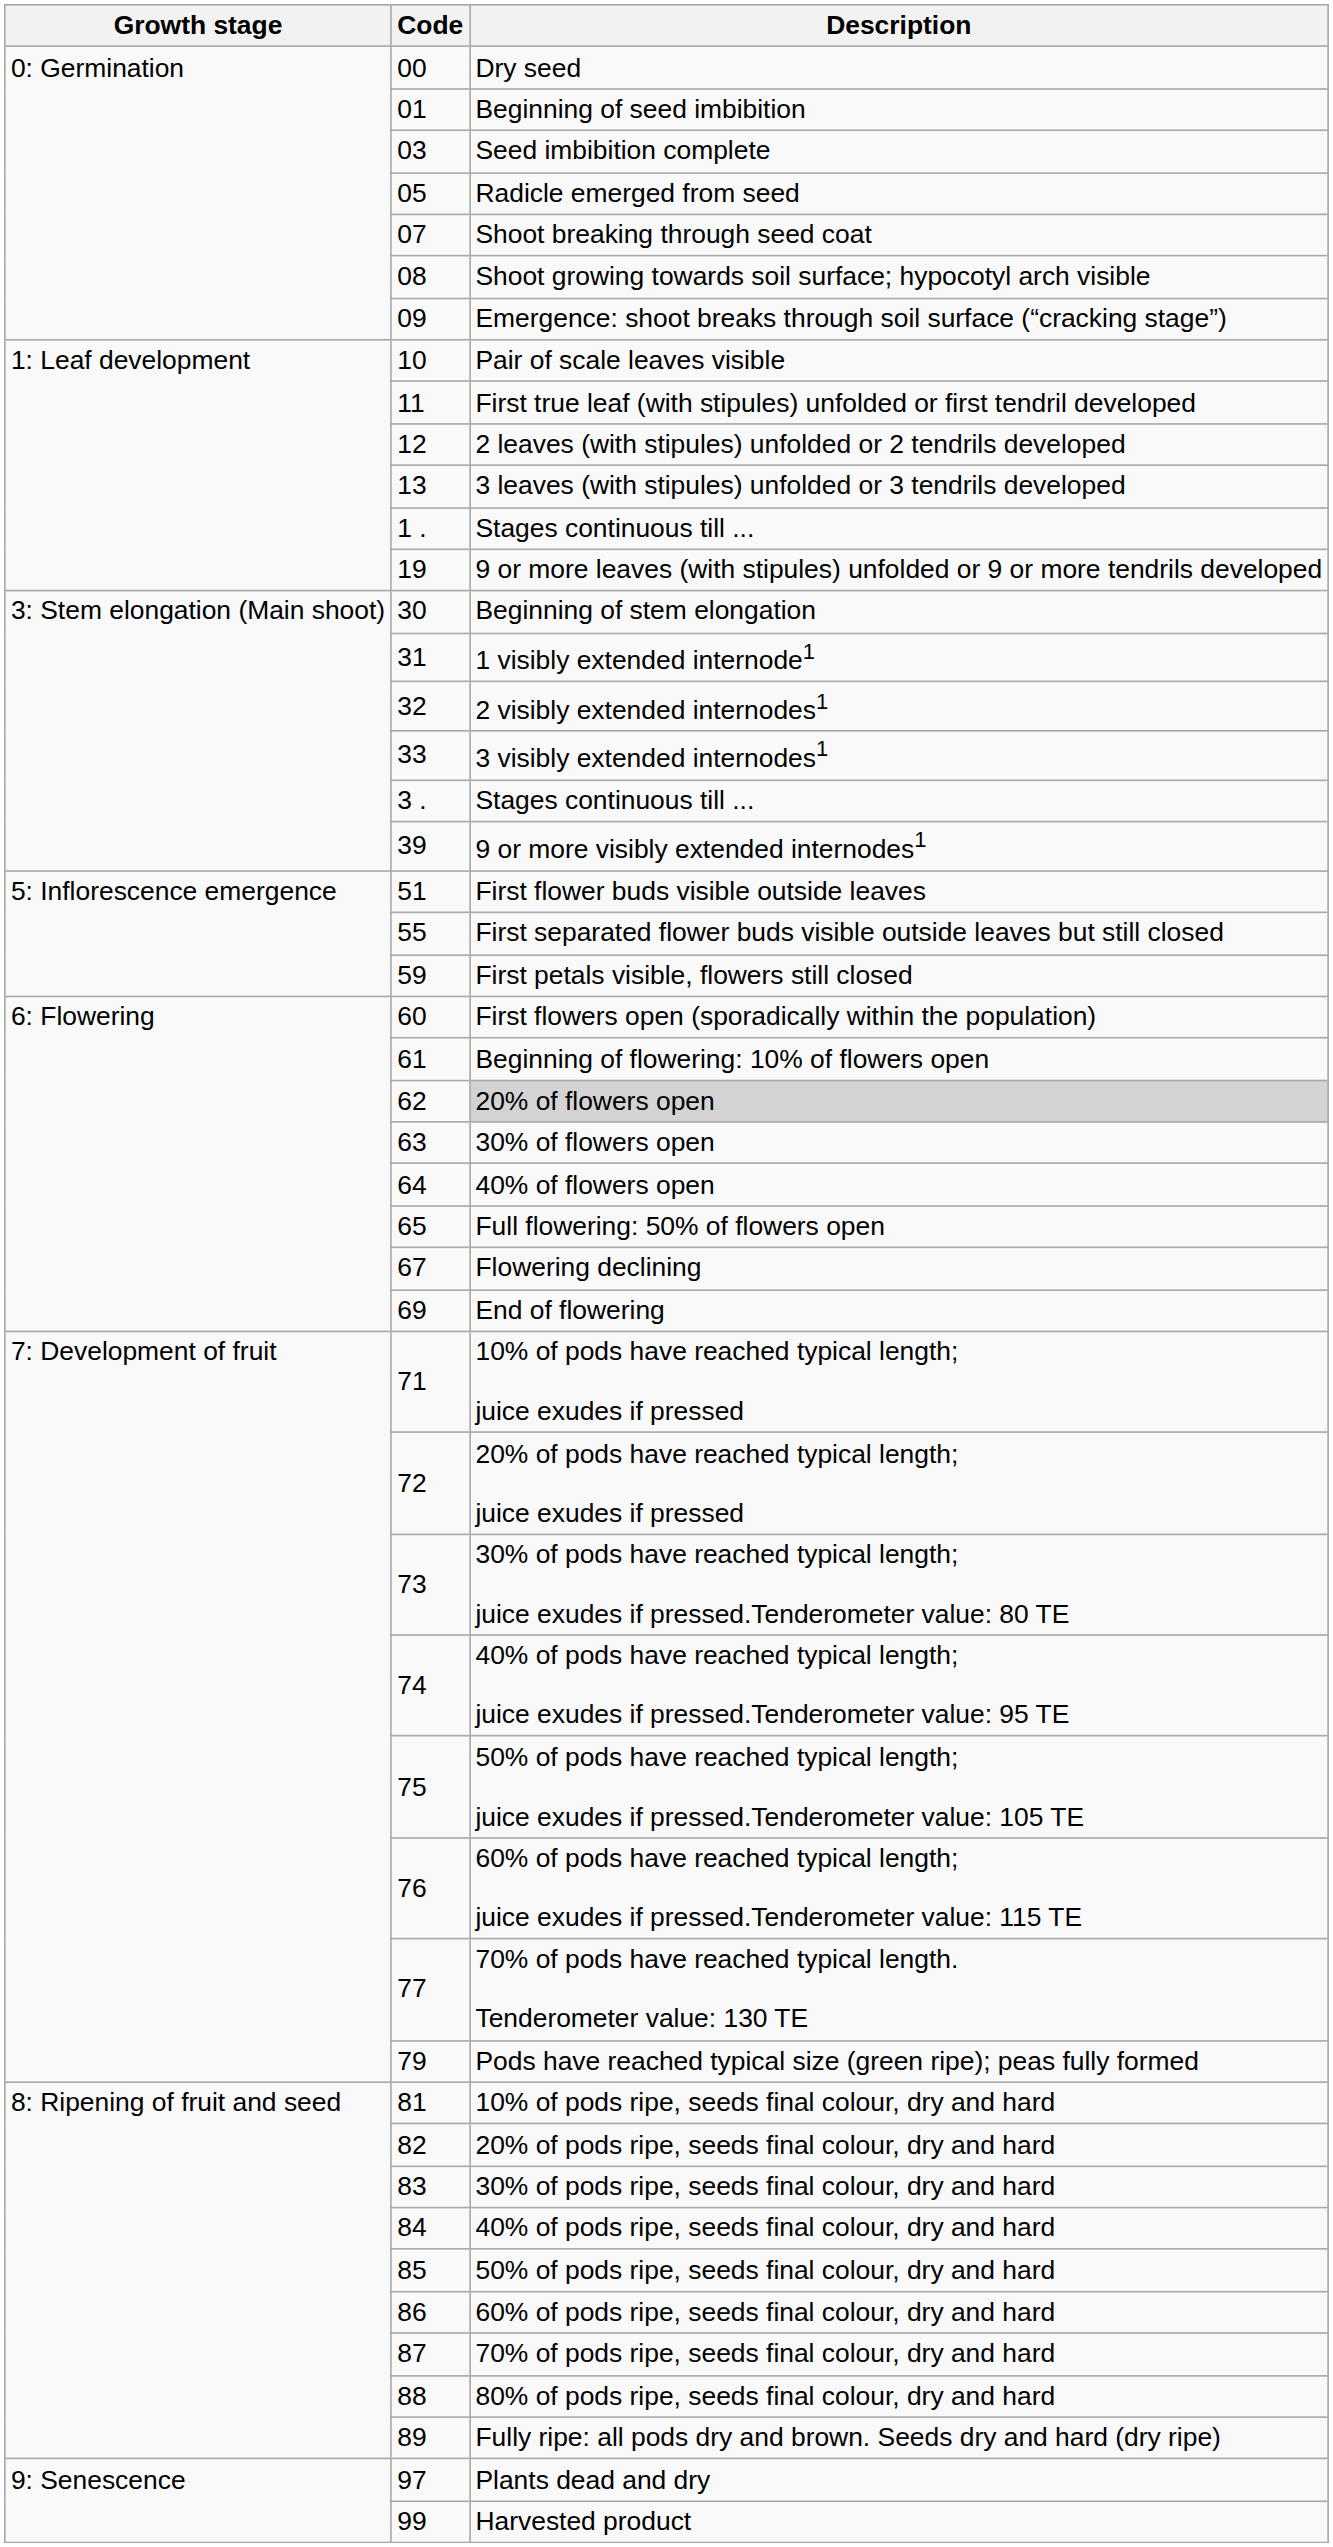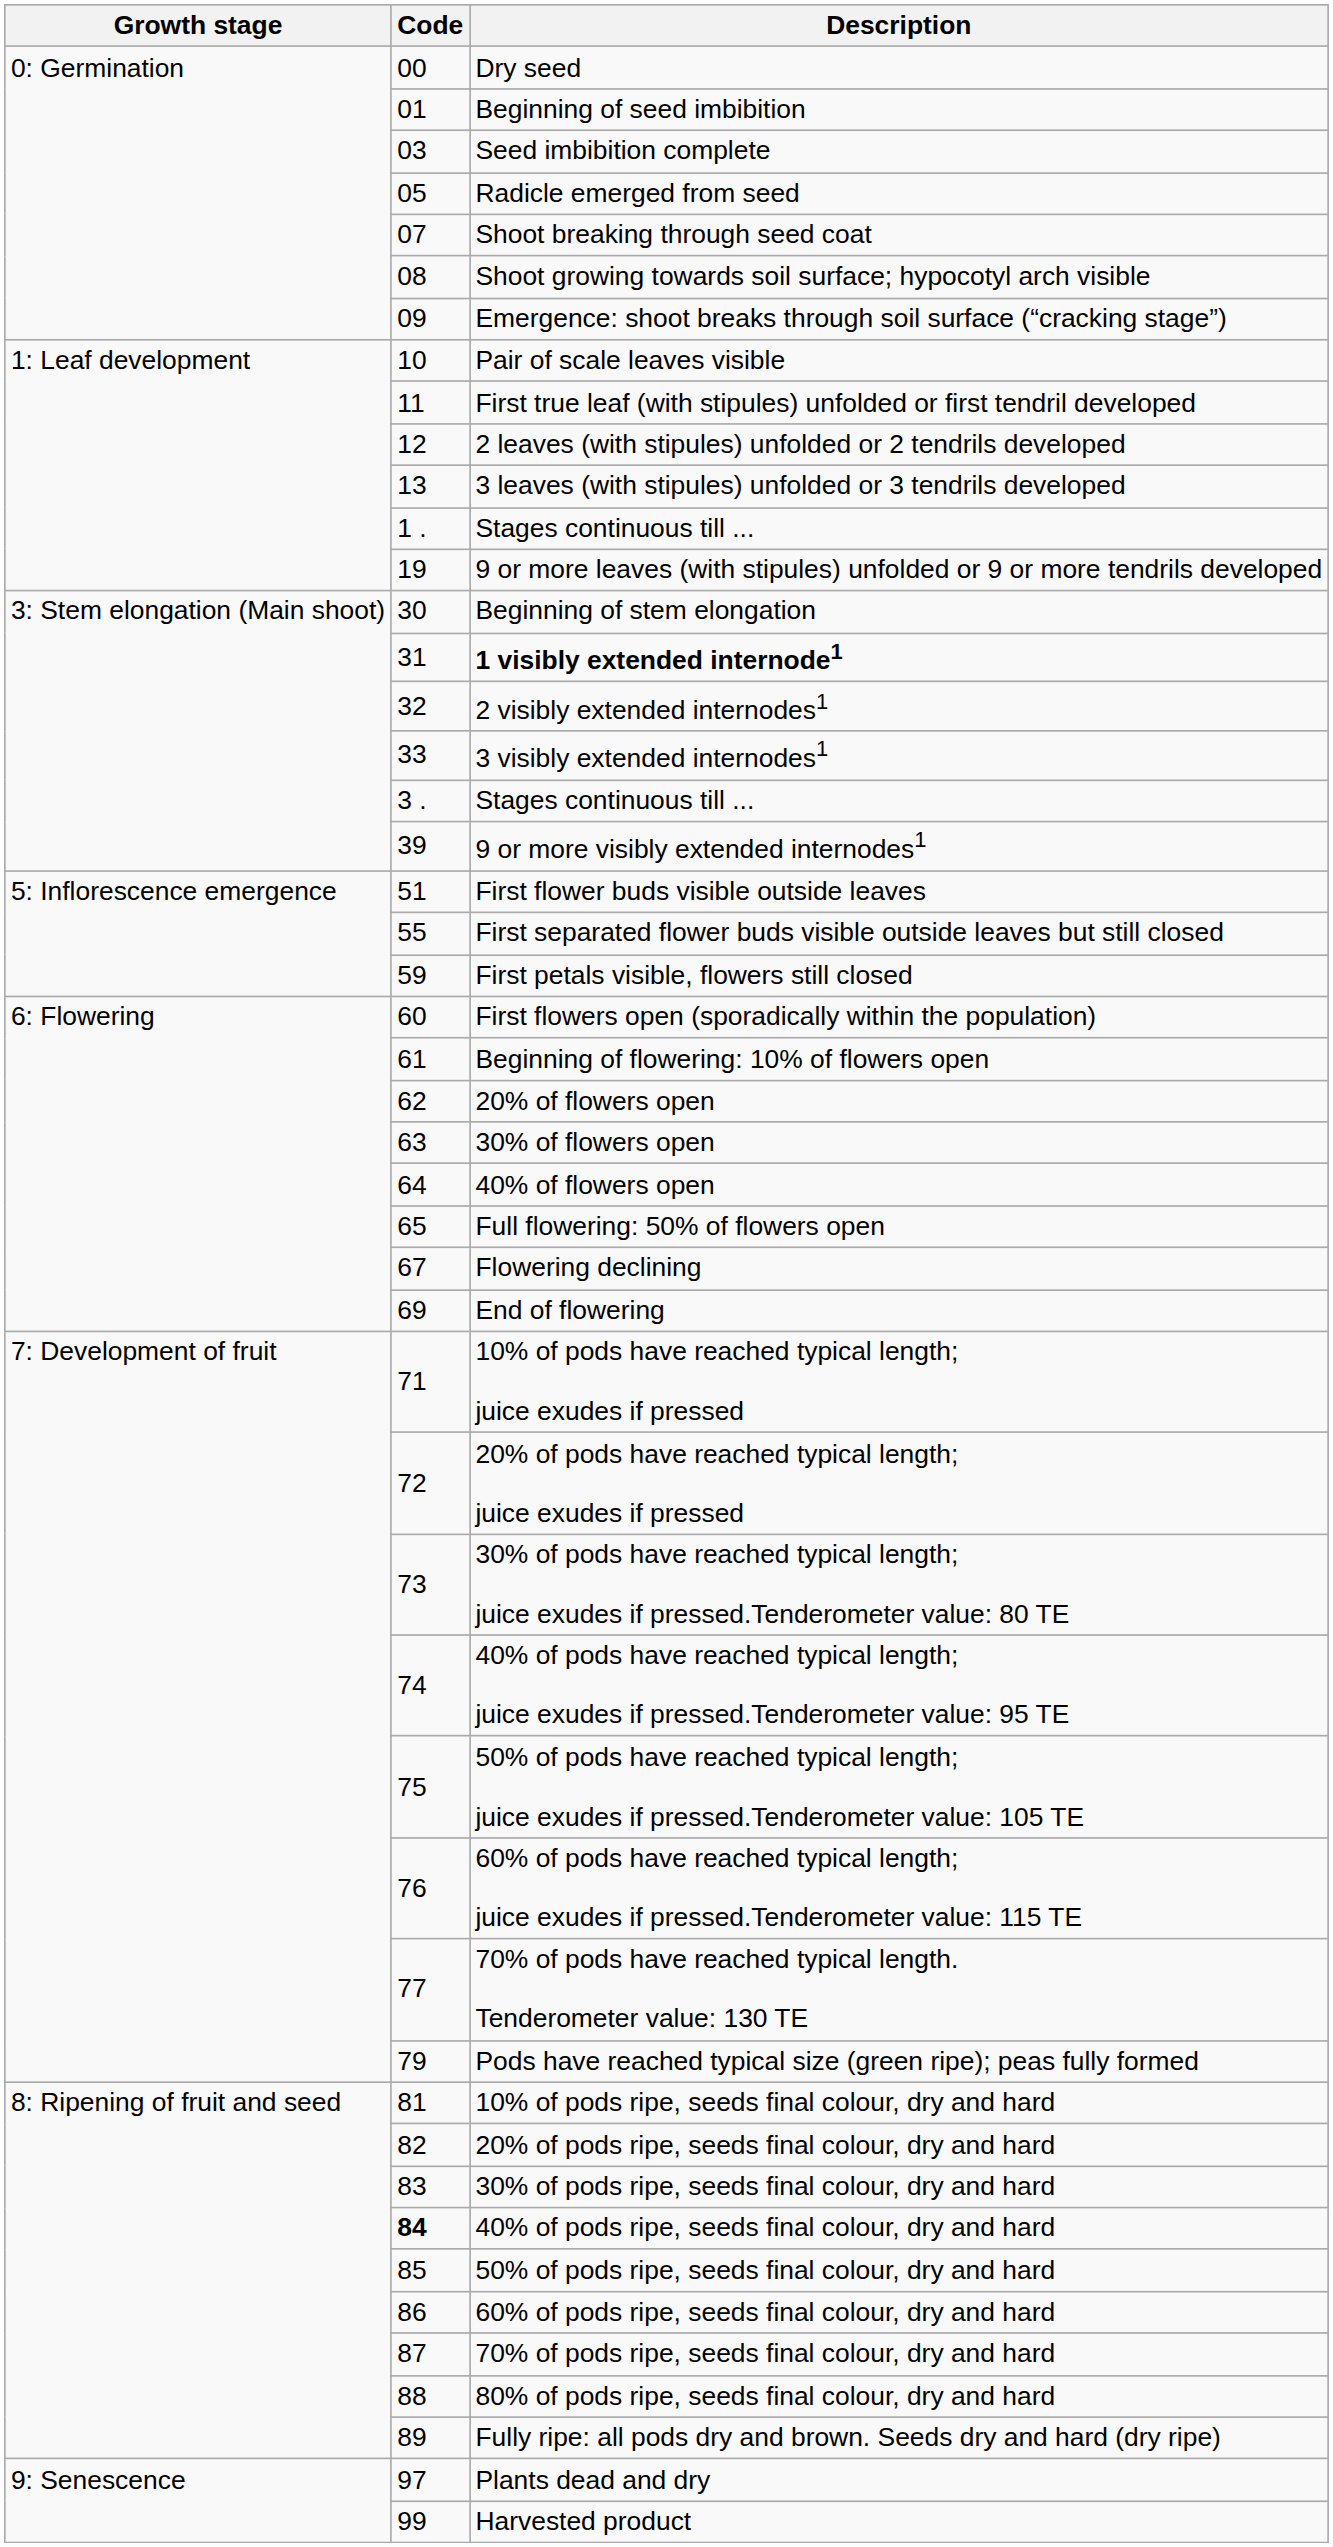(645, 657) normal -> (659, 657) bold
(595, 1100) lightgrey background -> (595, 1100) no background
(412, 2228) normal -> (412, 2228) bold
